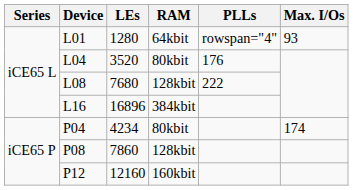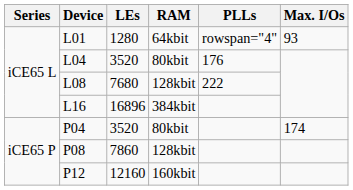(124, 128) 4234 -> (124, 128) 3520
